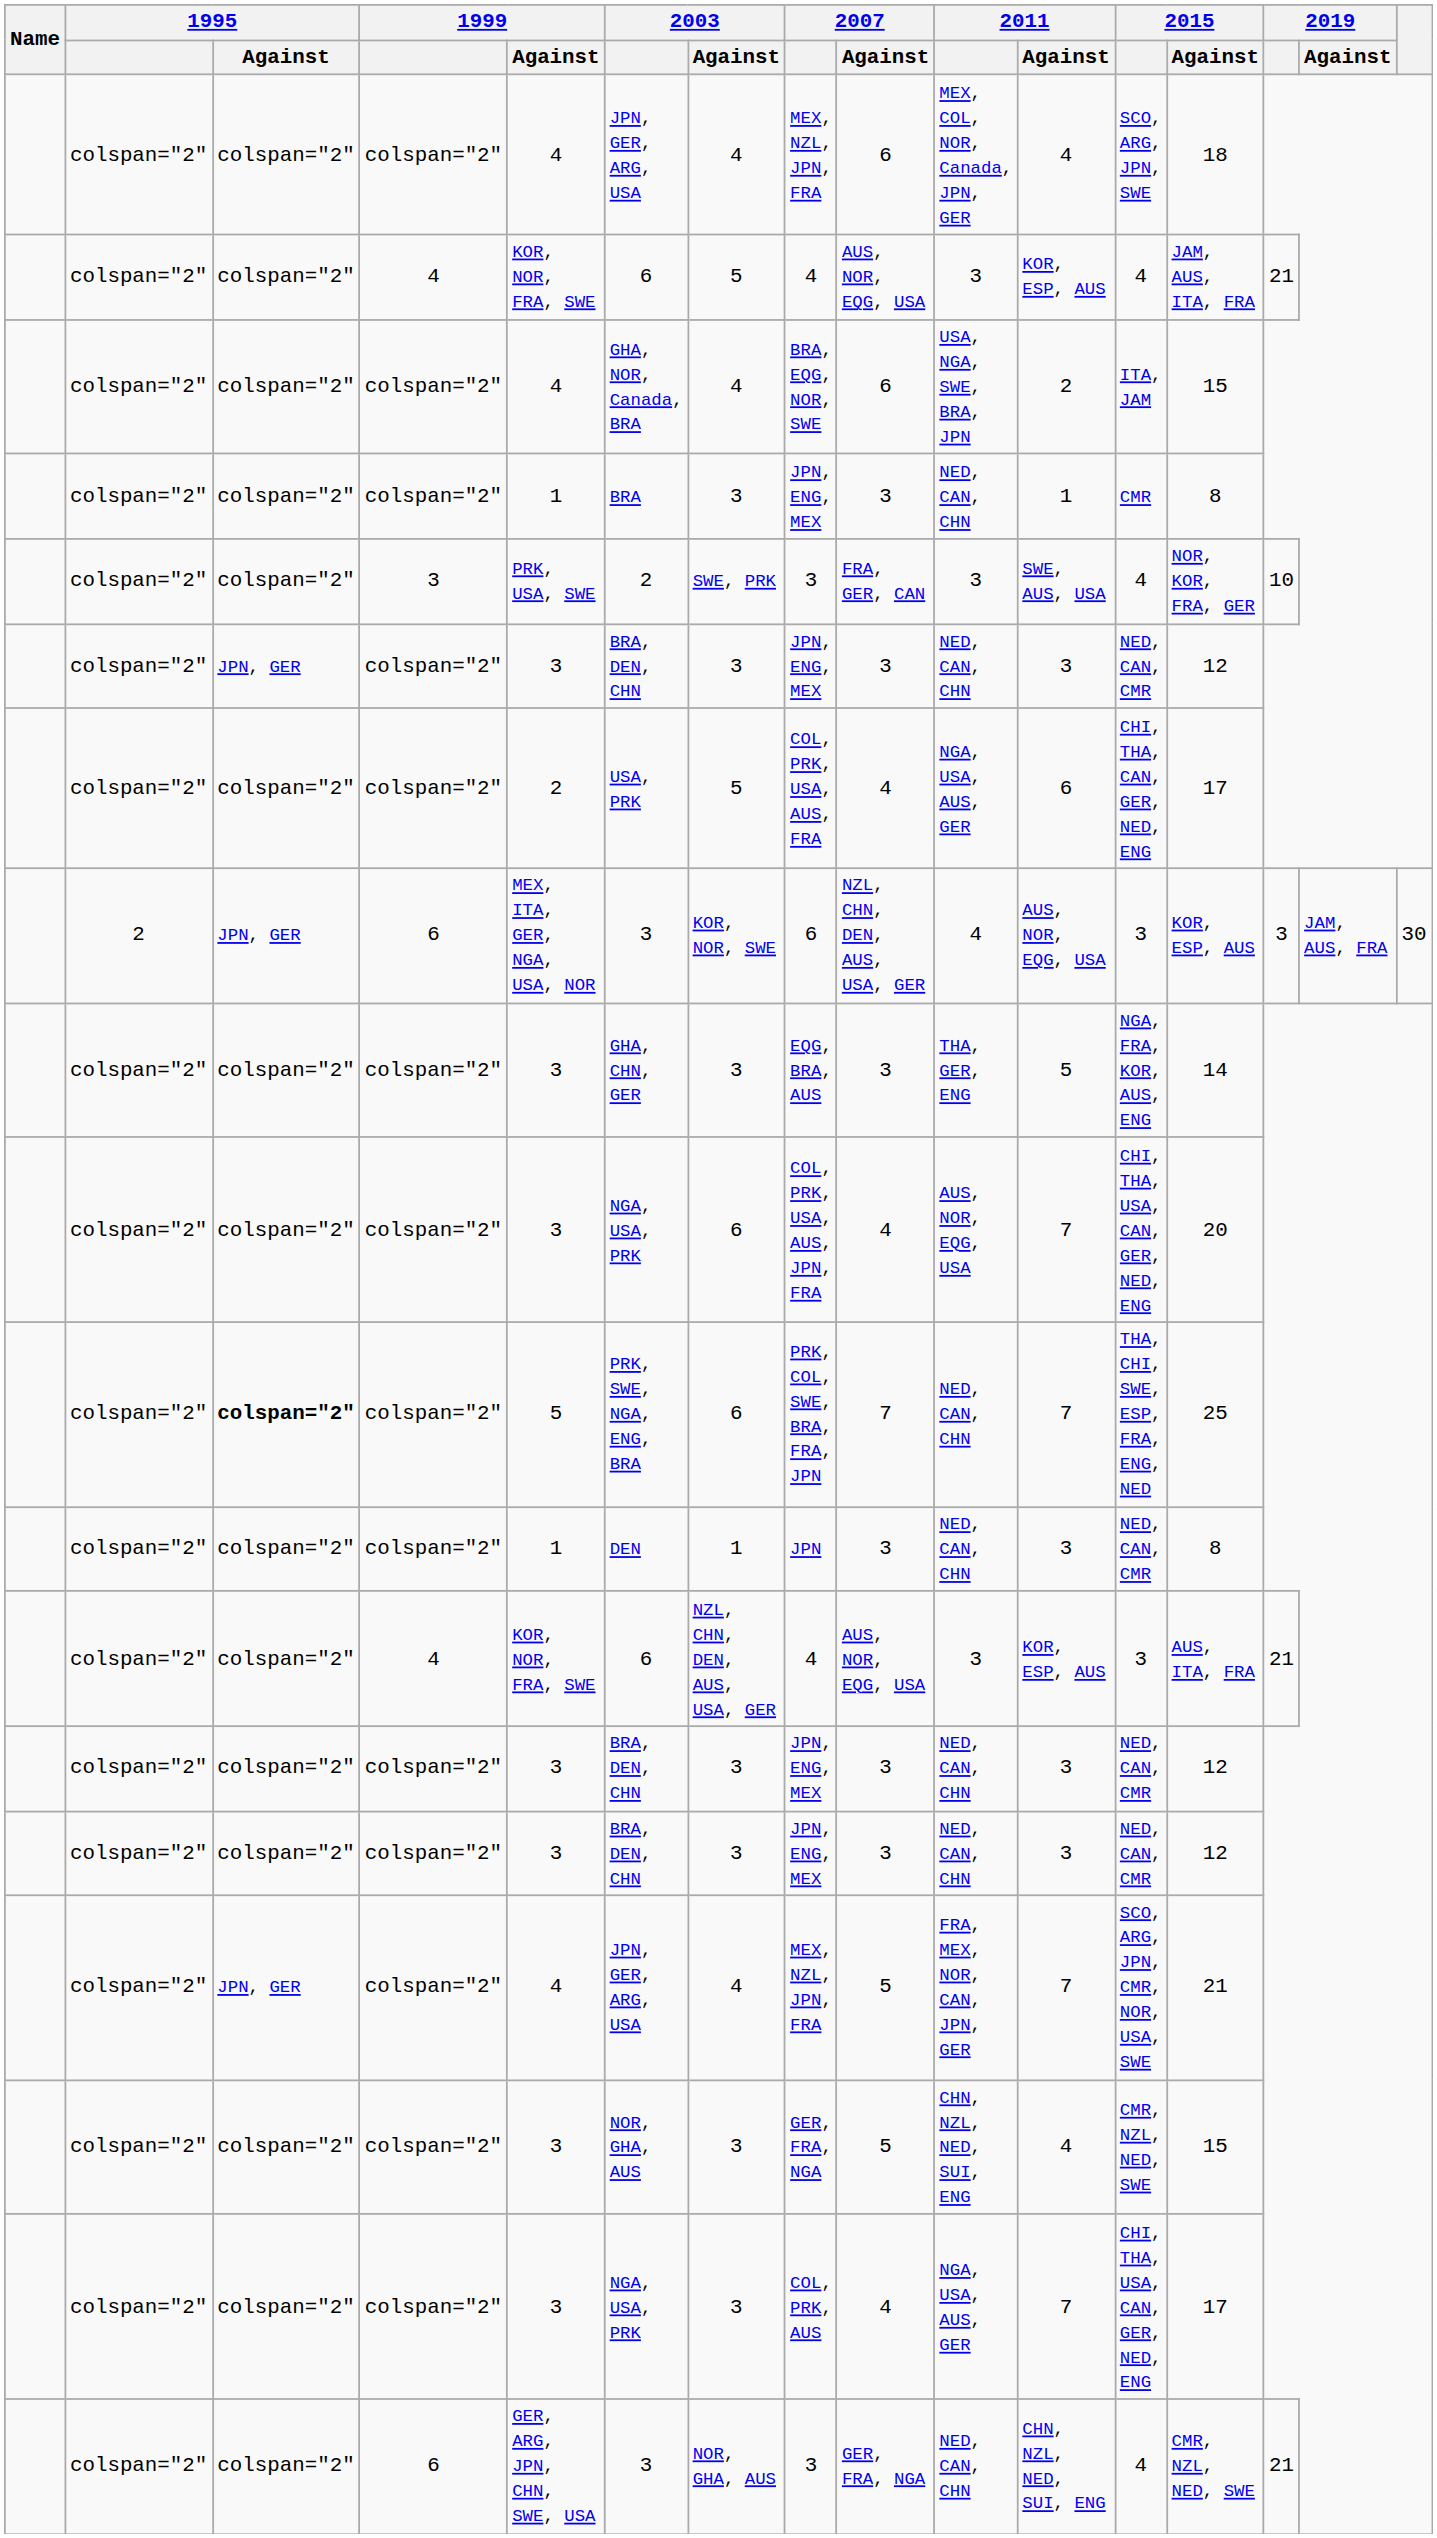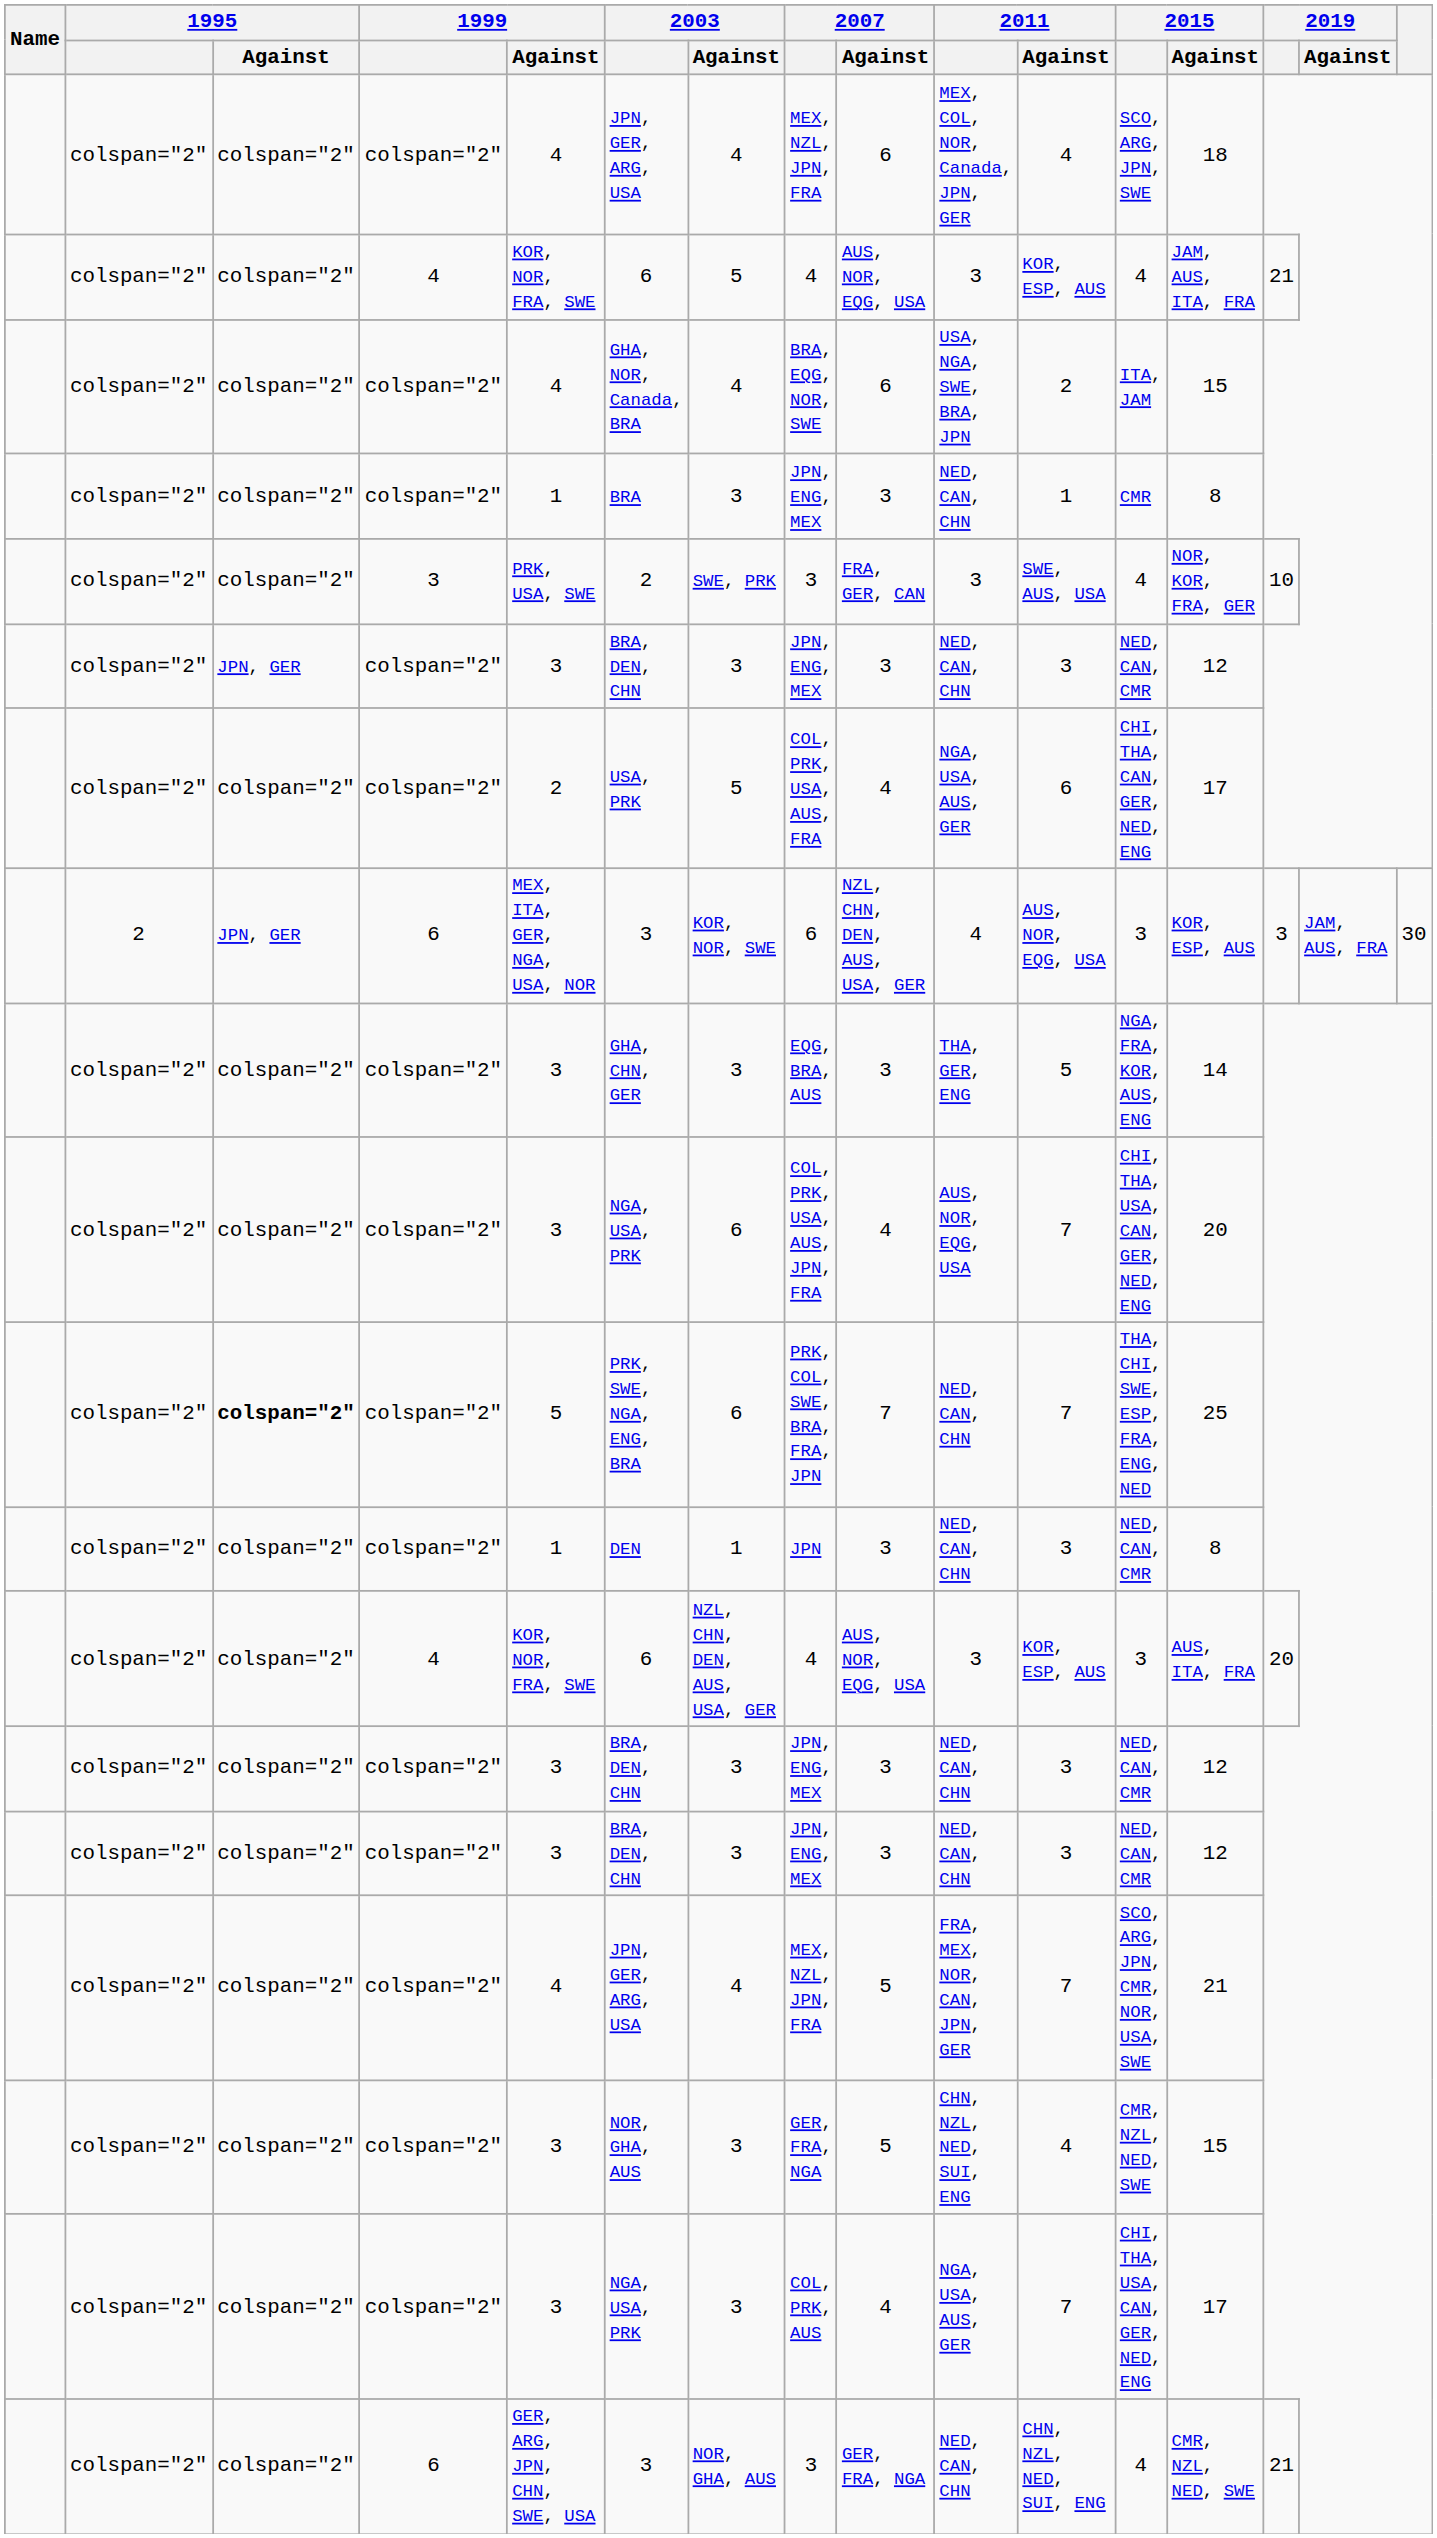(1282, 1658) 21 -> (1282, 1658) 20
(259, 1988) JPN, GER -> (286, 1987) colspan="2"
